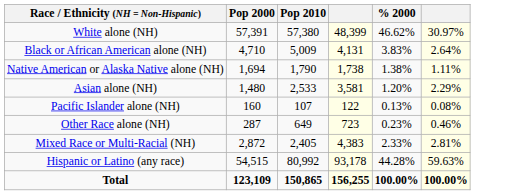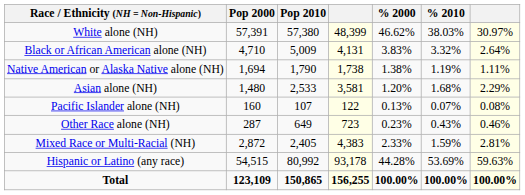+ column: (446, 13)
